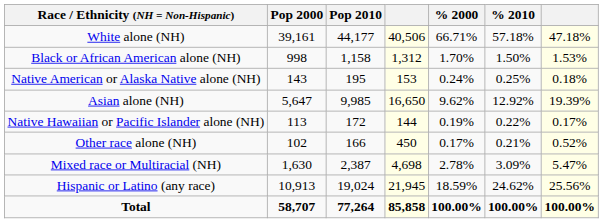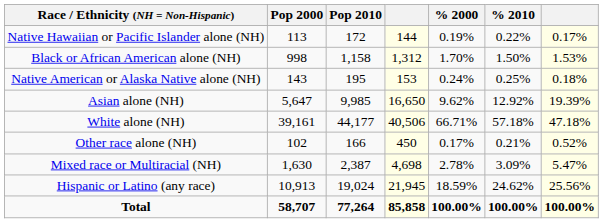rows swapped: (136, 36) <-> (136, 121)
